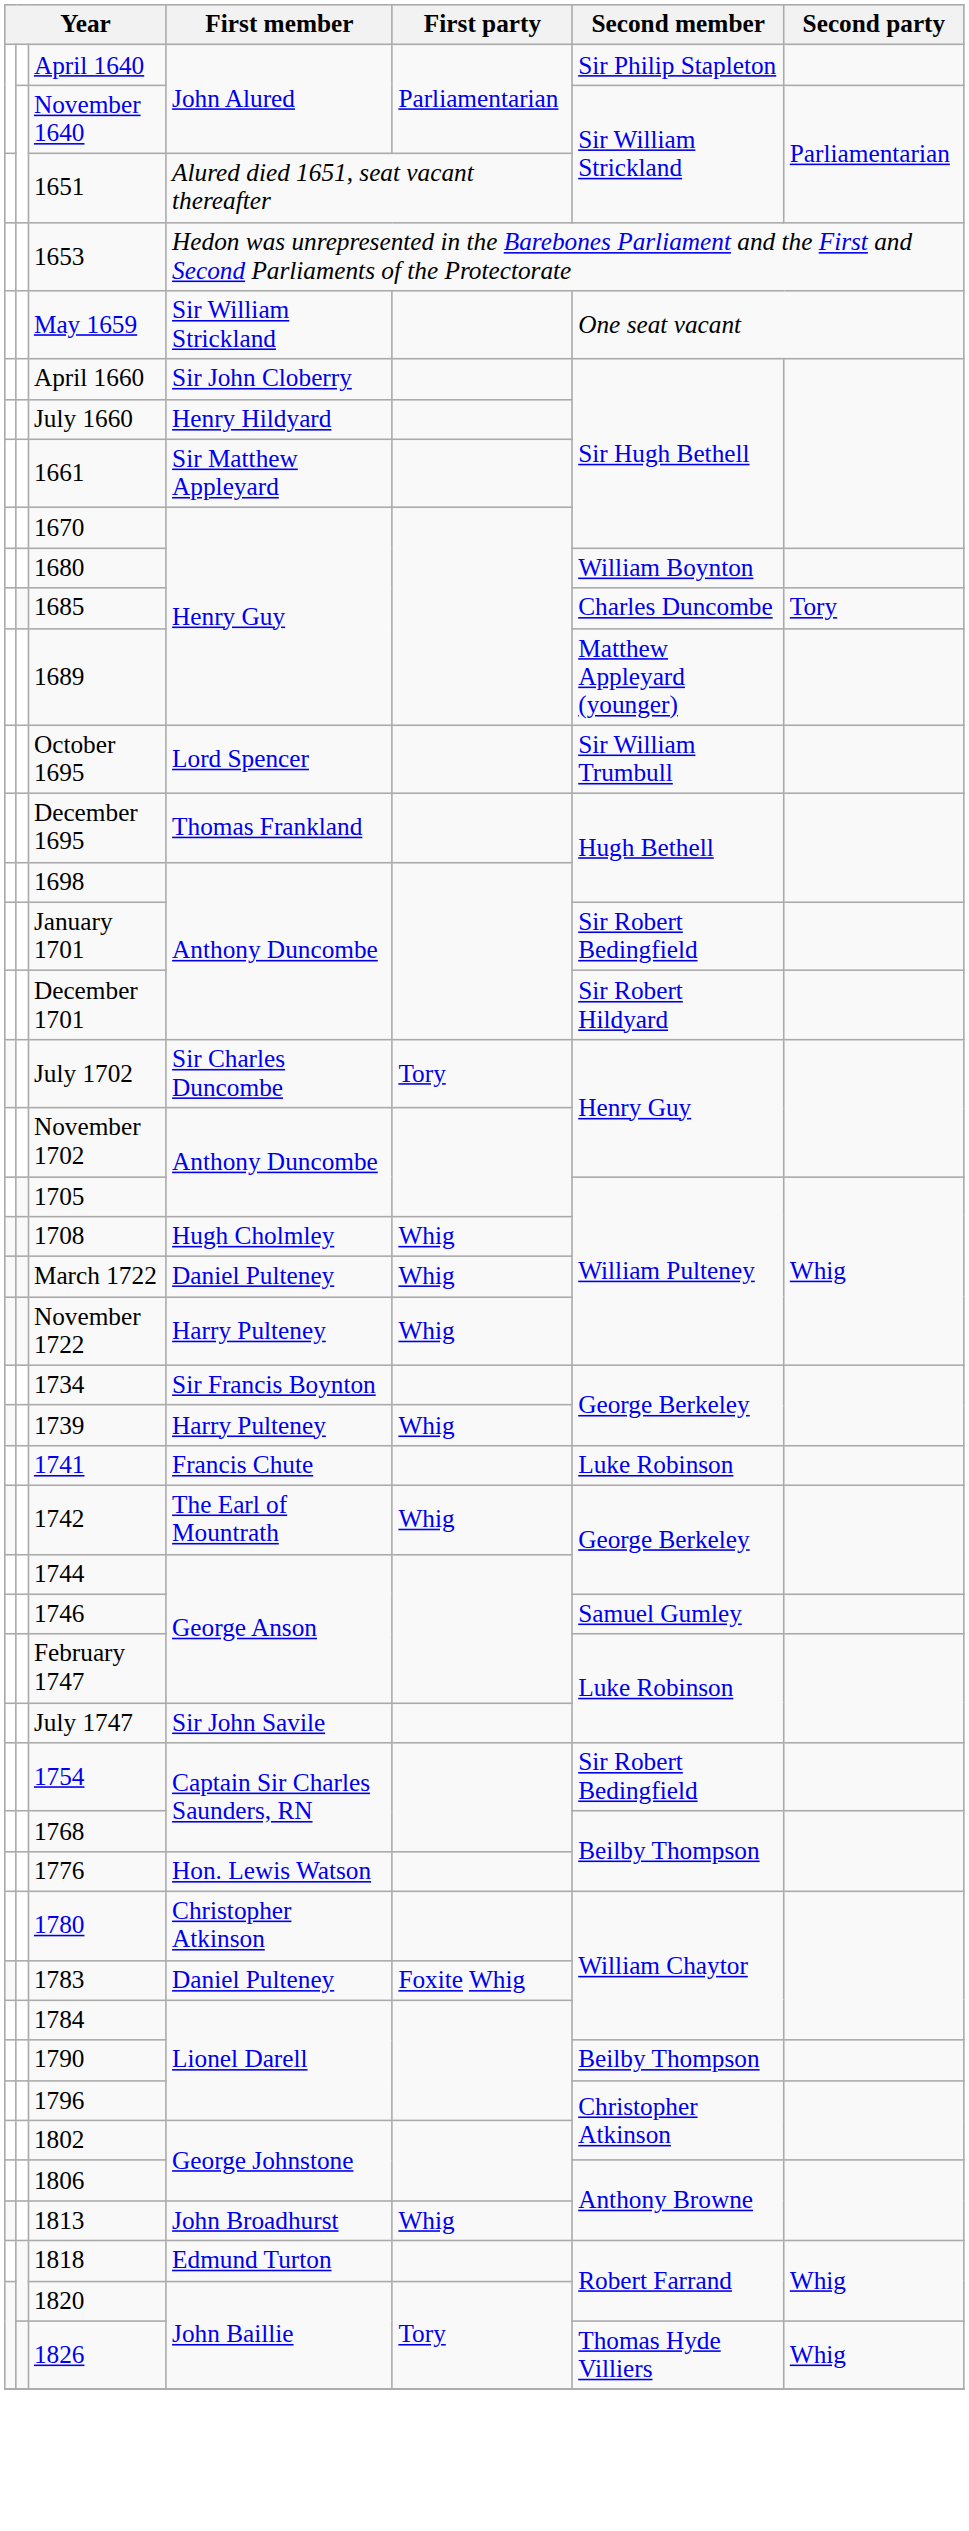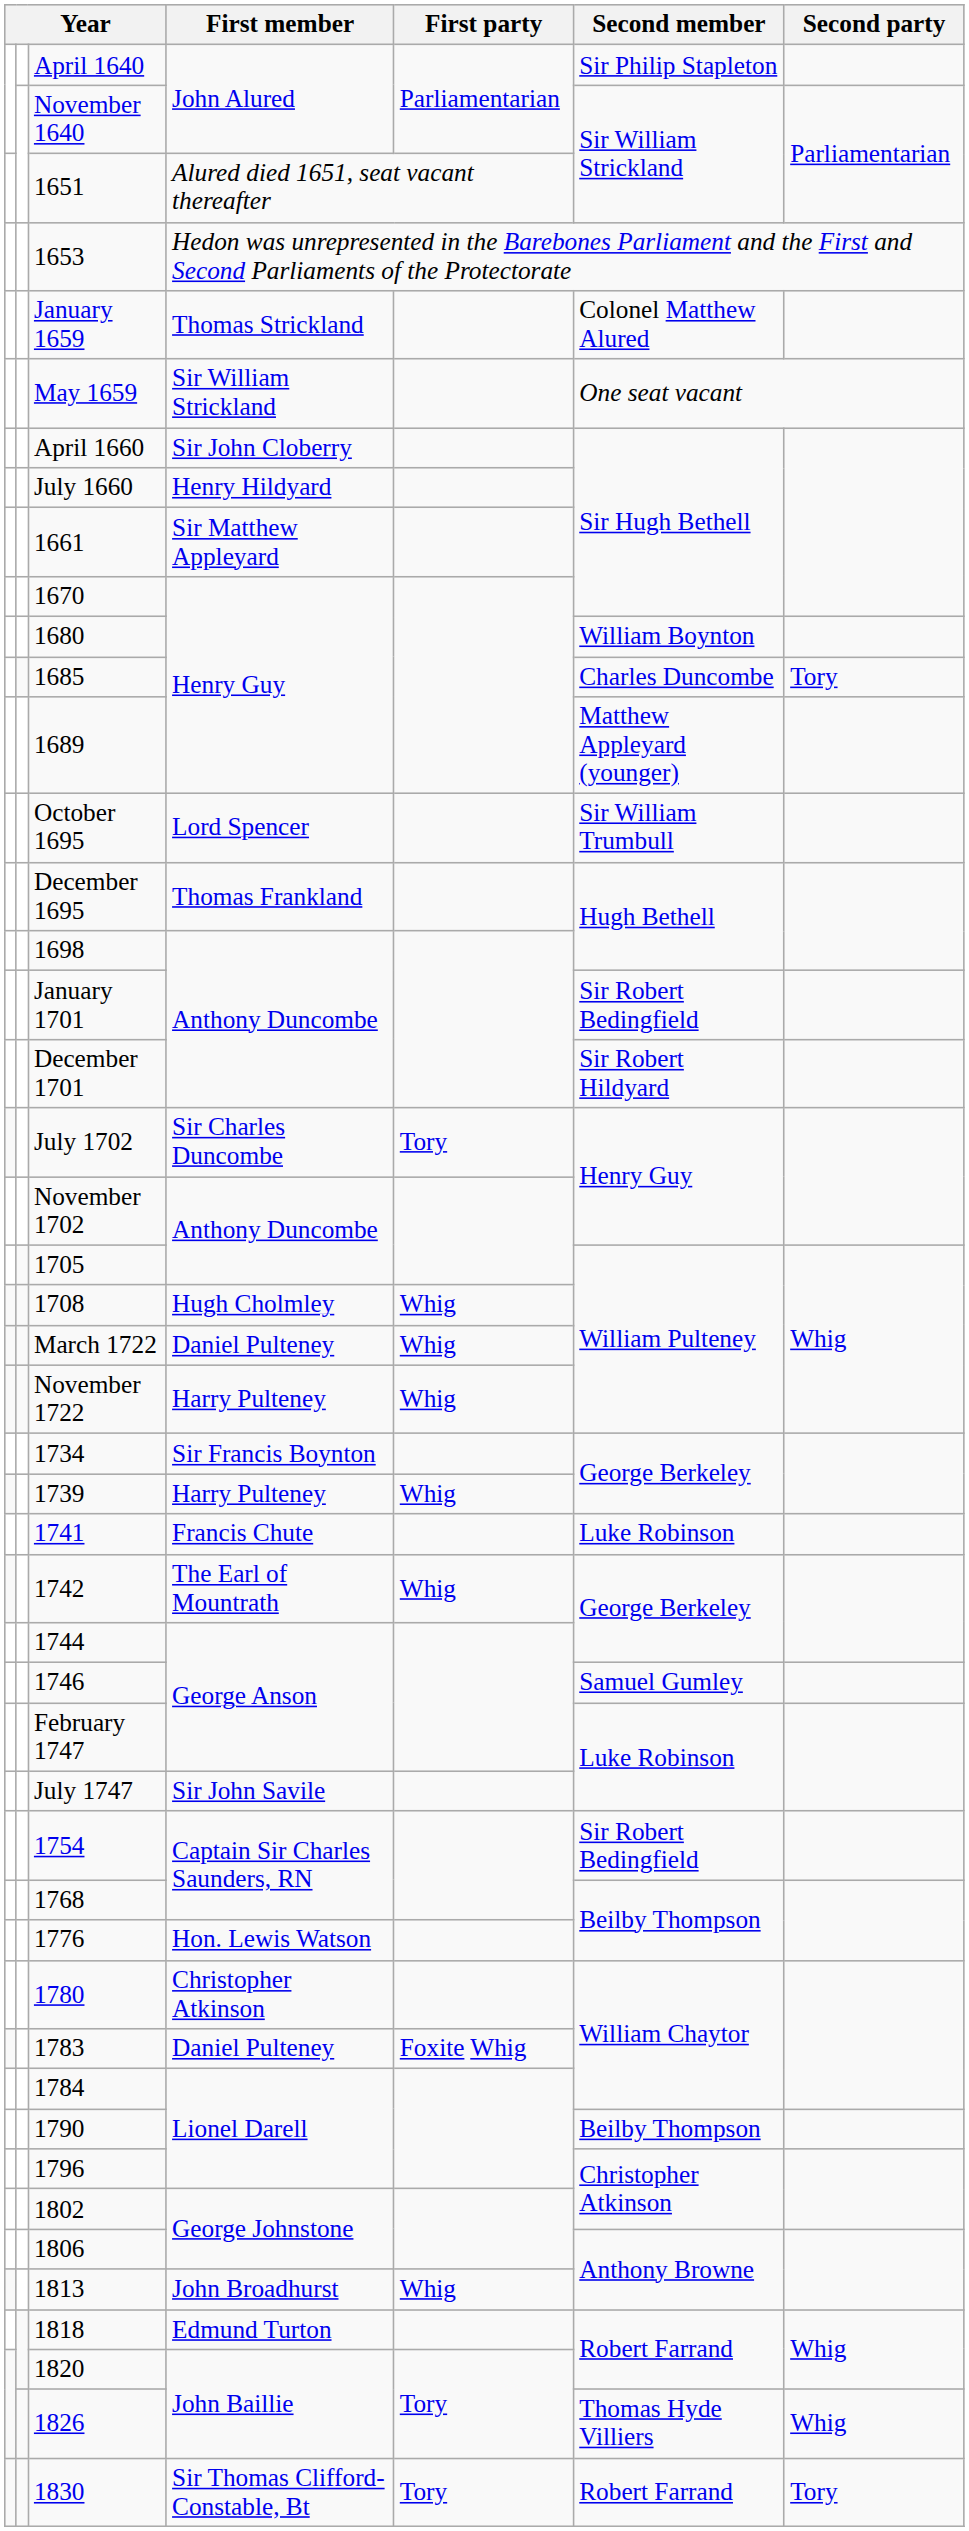+ row: (73, 324)
+ row: (59, 2491)
